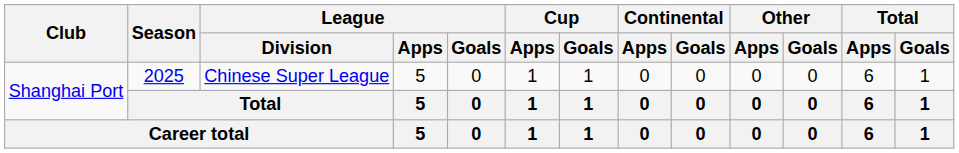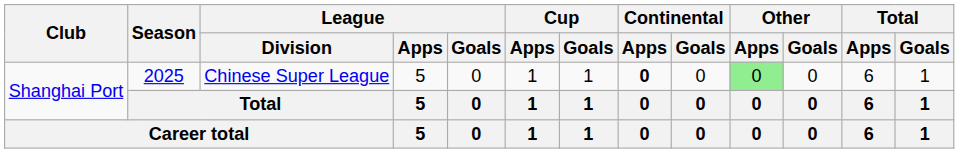(644, 76) normal -> (644, 76) bold
(757, 76) no background -> (757, 76) lightgreen background
